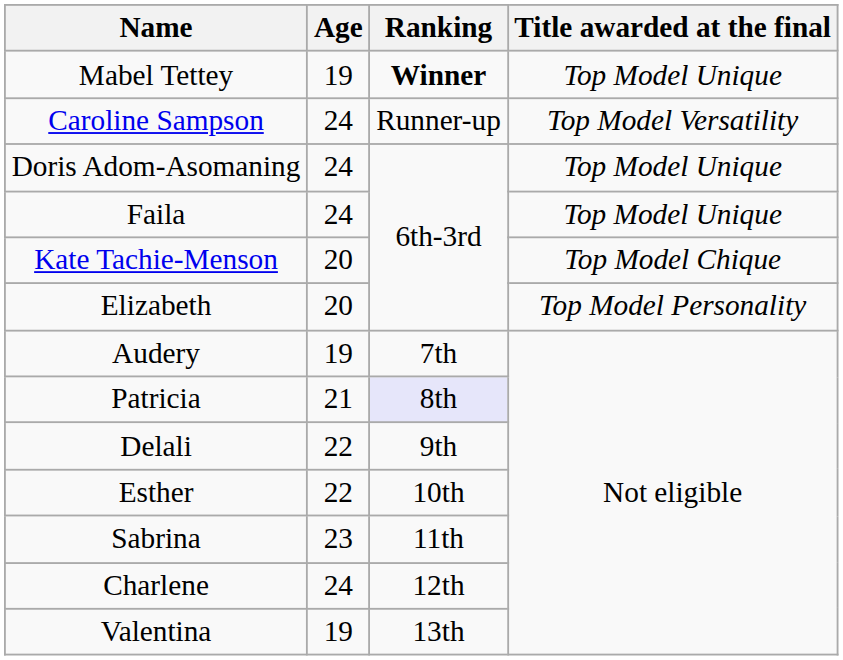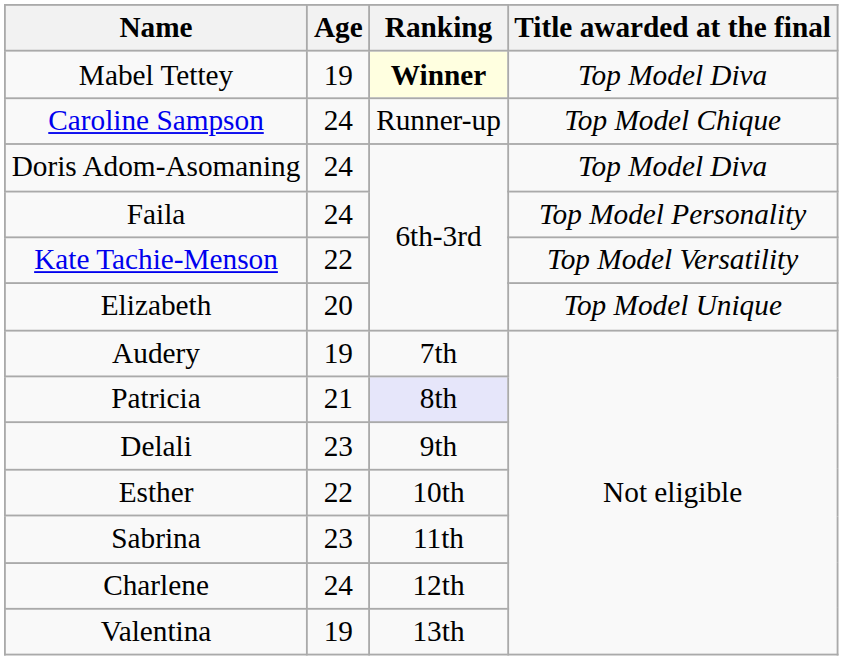(438, 74) no background -> (438, 74) lightyellow background
(673, 74) Top Model Unique -> (673, 74) Top Model Diva
(673, 120) Top Model Versatility -> (673, 120) Top Model Chique
(673, 167) Top Model Unique -> (673, 167) Top Model Diva
(673, 213) Top Model Unique -> (673, 213) Top Model Personality
(338, 259) 20 -> (338, 259) 22
(673, 259) Top Model Chique -> (673, 259) Top Model Versatility
(673, 306) Top Model Personality -> (673, 306) Top Model Unique
(338, 445) 22 -> (338, 445) 23
